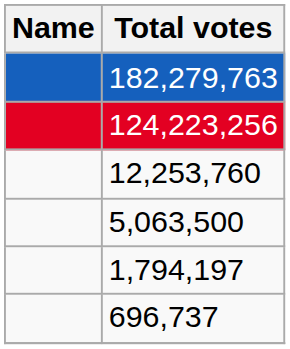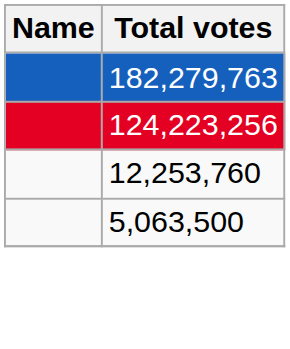- row: (176, 269)
- row: (164, 317)
